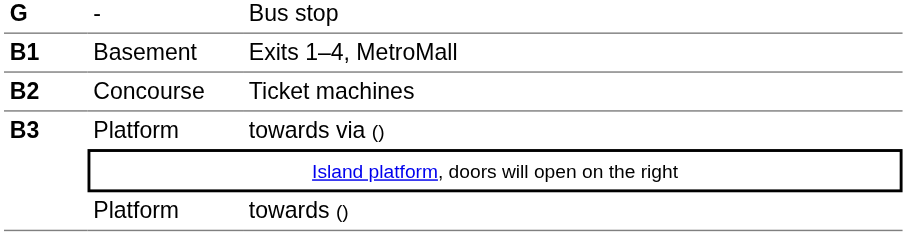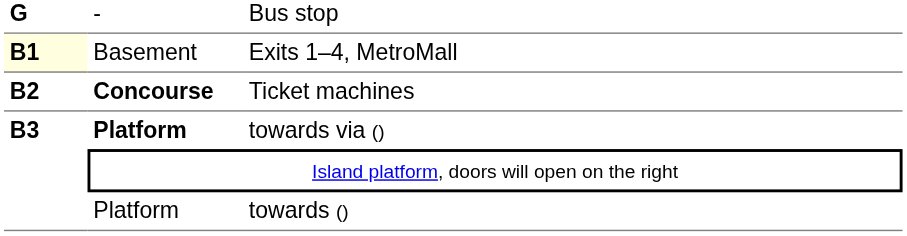(24, 52) no background -> (24, 52) lightyellow background
(149, 91) normal -> (153, 91) bold
(136, 130) normal -> (140, 130) bold
